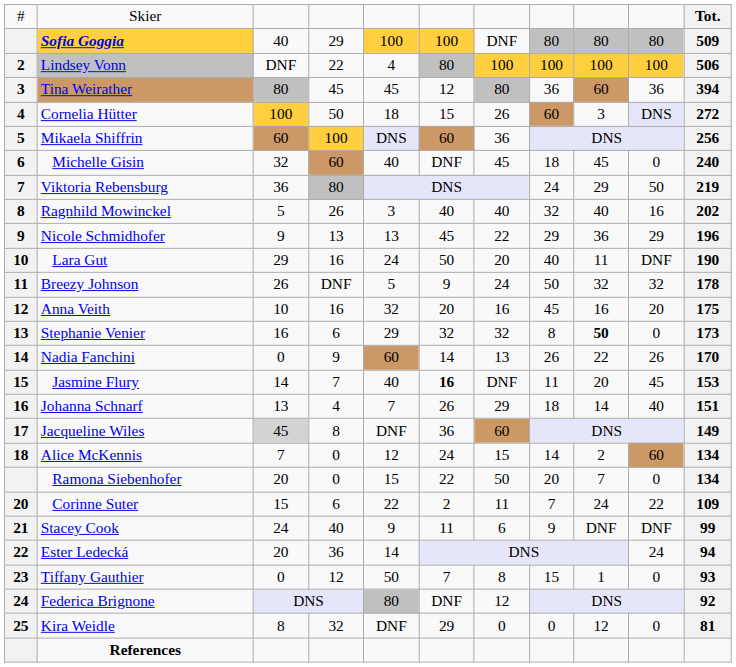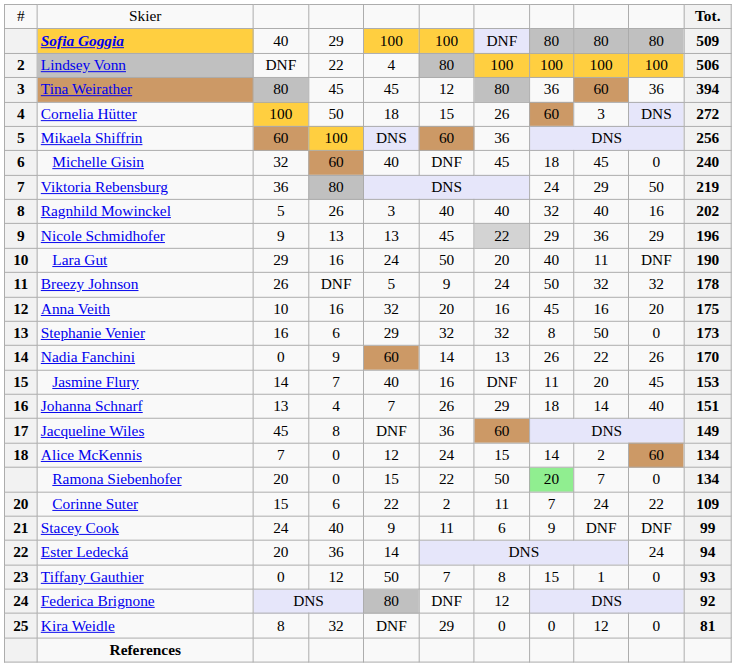(502, 41) no background -> (502, 41) lavender background
(502, 235) no background -> (502, 235) lightgrey background
(601, 333) bold -> (601, 333) normal
(447, 382) bold -> (447, 382) normal
(281, 430) lightgrey background -> (281, 430) no background
(551, 479) no background -> (551, 479) lightgreen background
